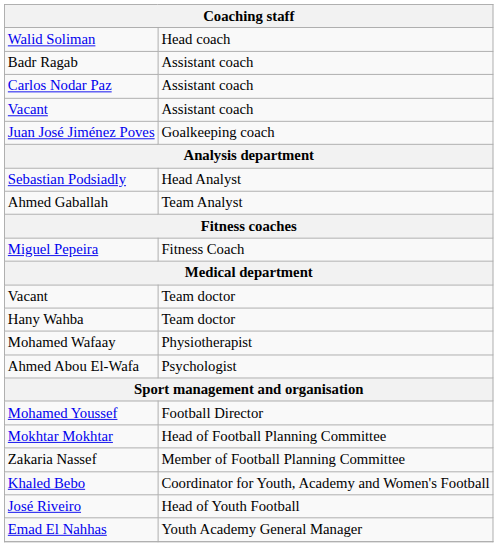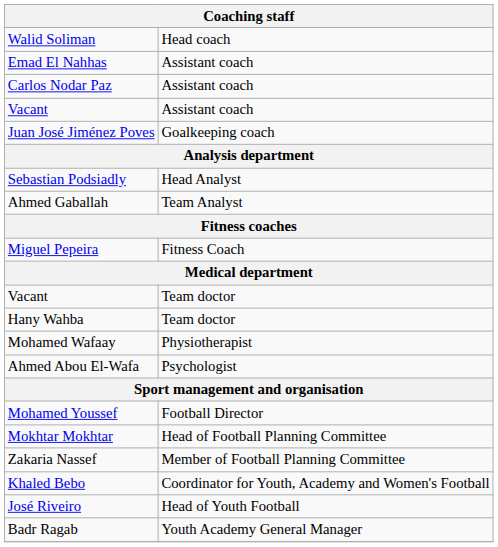(43, 62) Badr Ragab -> (57, 62) Emad El Nahhas
(57, 529) Emad El Nahhas -> (43, 529) Badr Ragab
